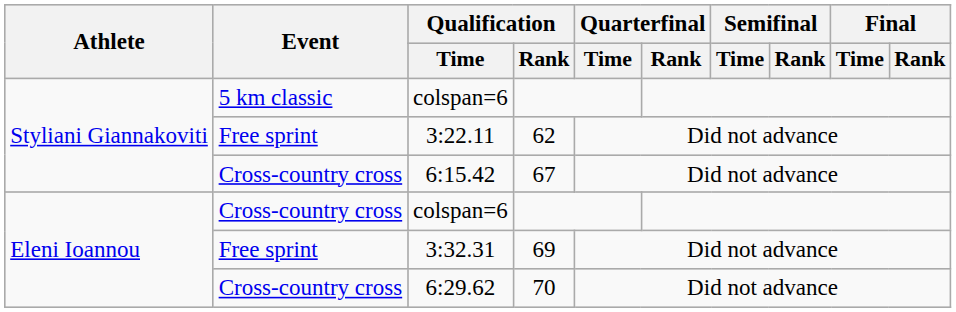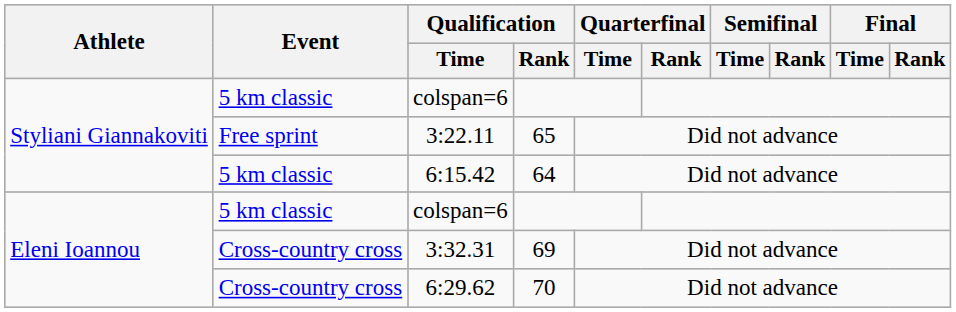(544, 135) 62 -> (544, 135) 65
(310, 173) Cross-country cross -> (276, 173) 5 km classic
(544, 173) 67 -> (544, 173) 64
(310, 211) Cross-country cross -> (276, 211) 5 km classic
(268, 249) Free sprint -> (310, 249) Cross-country cross
